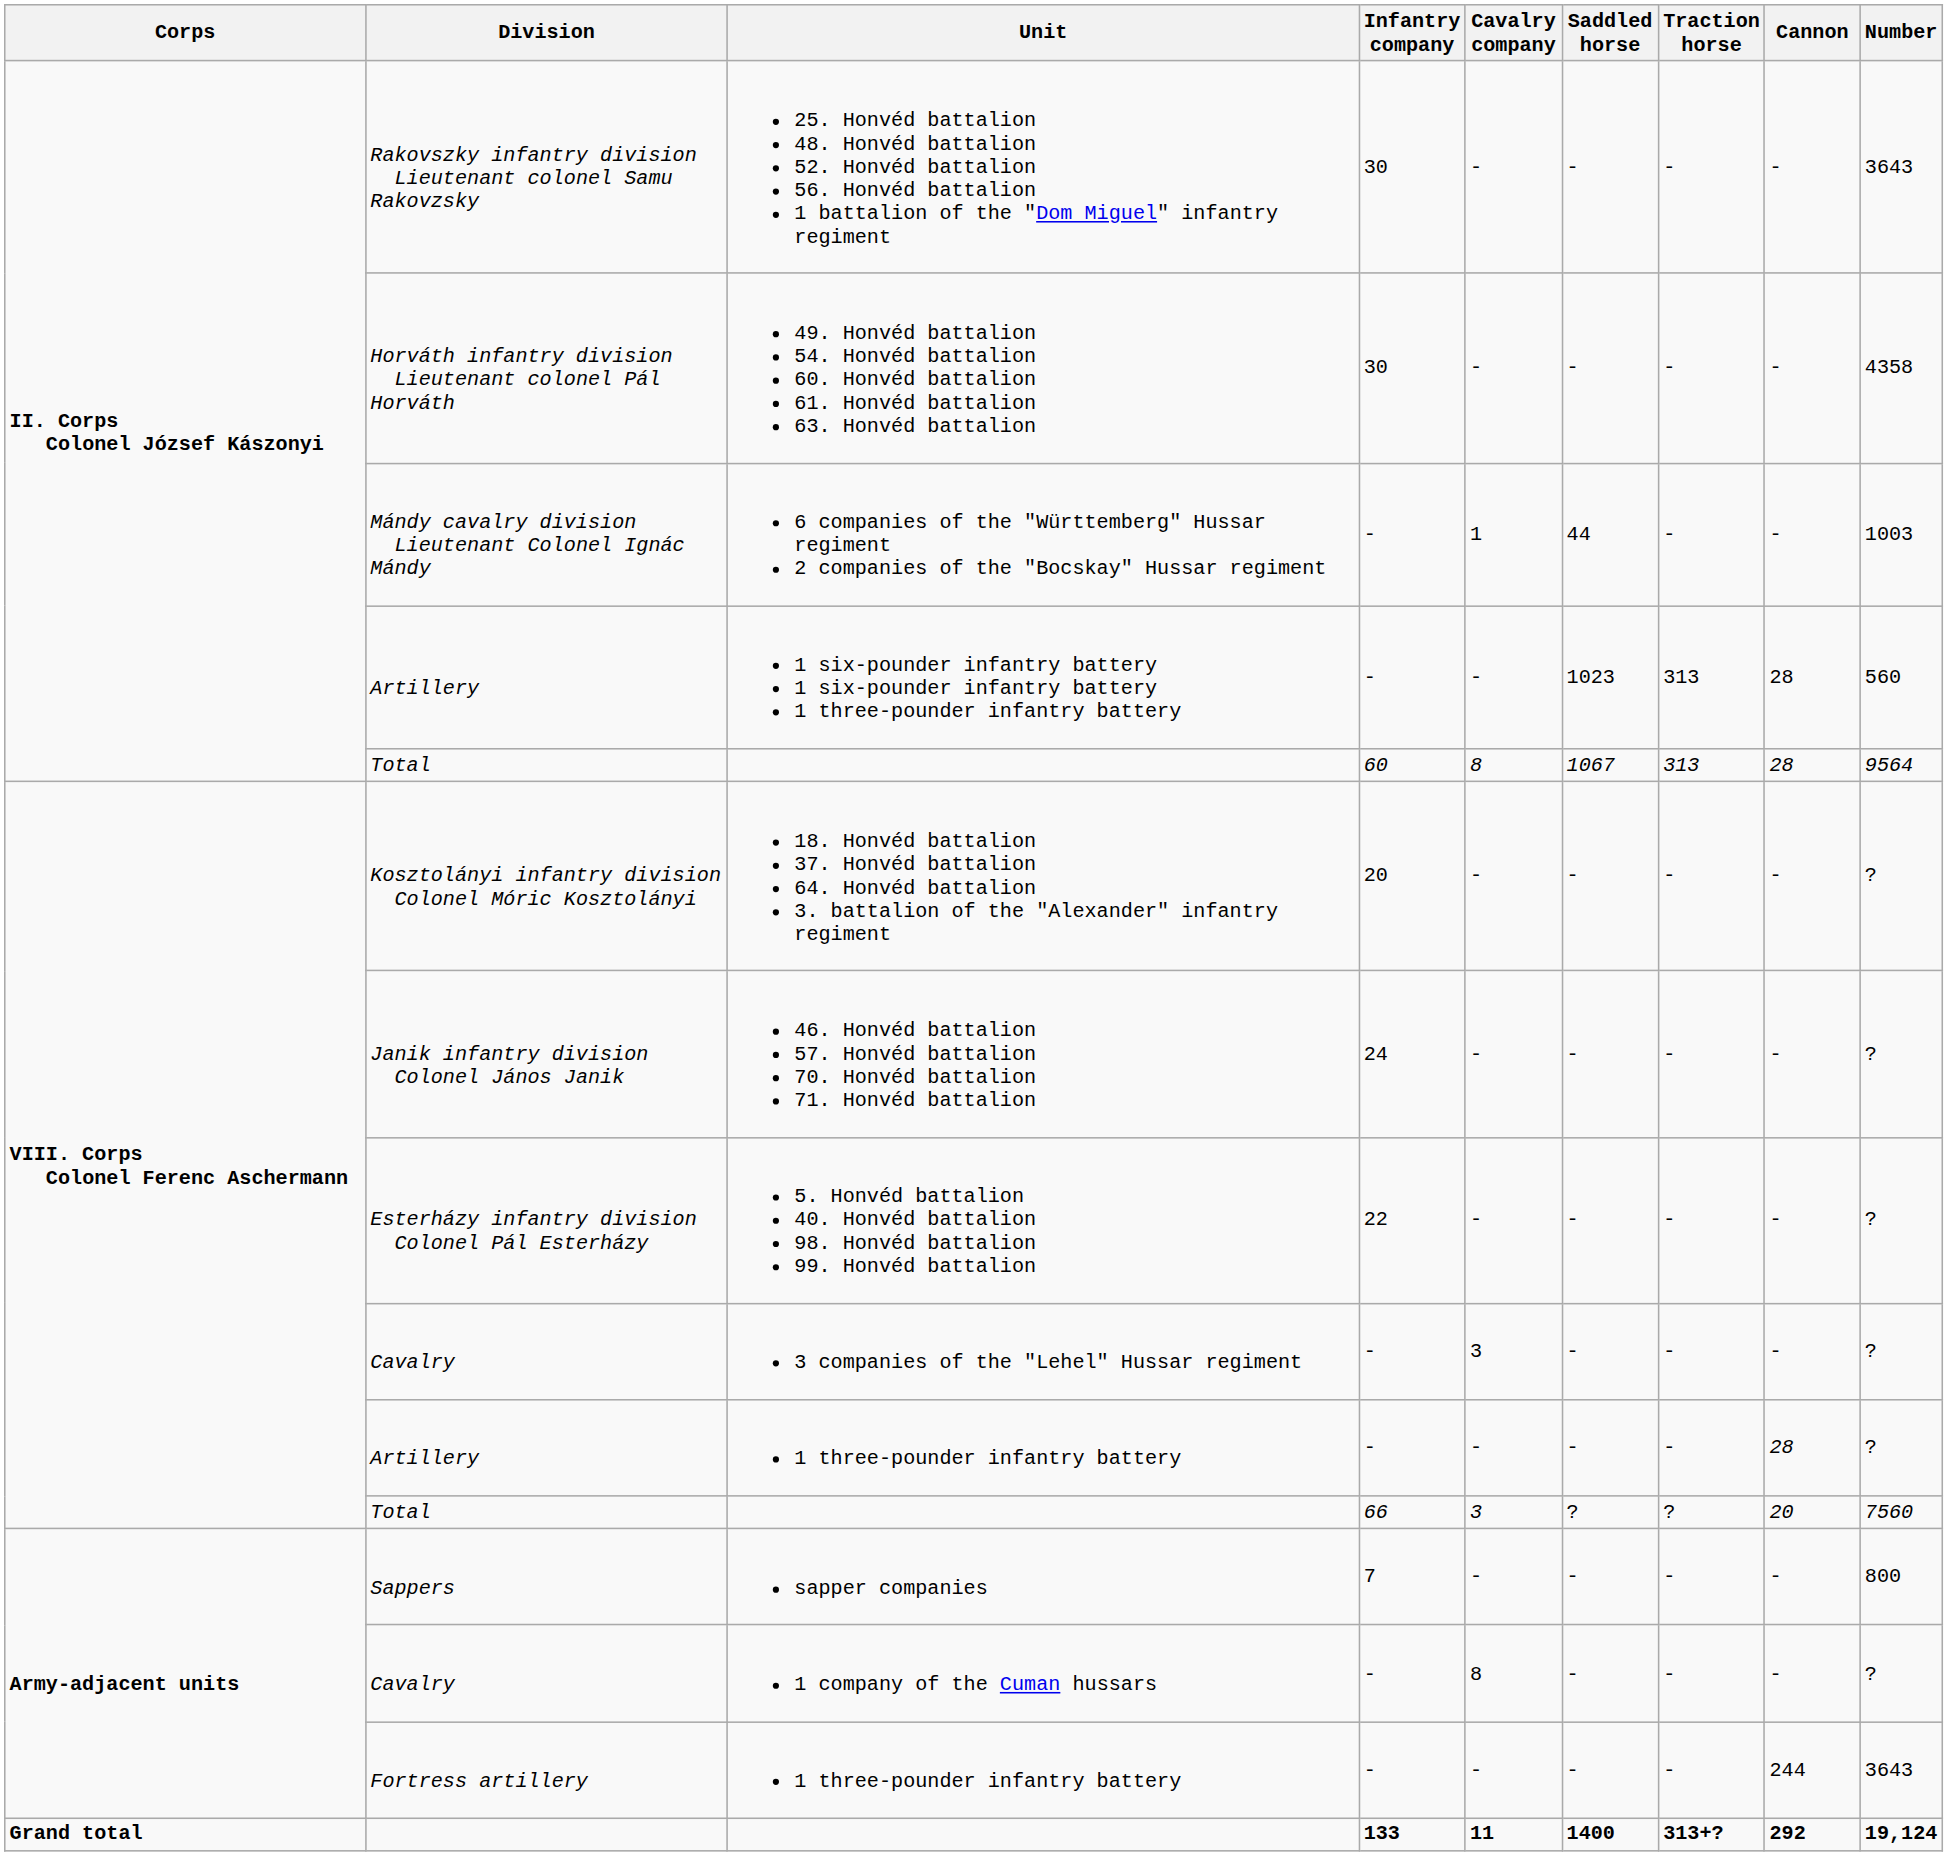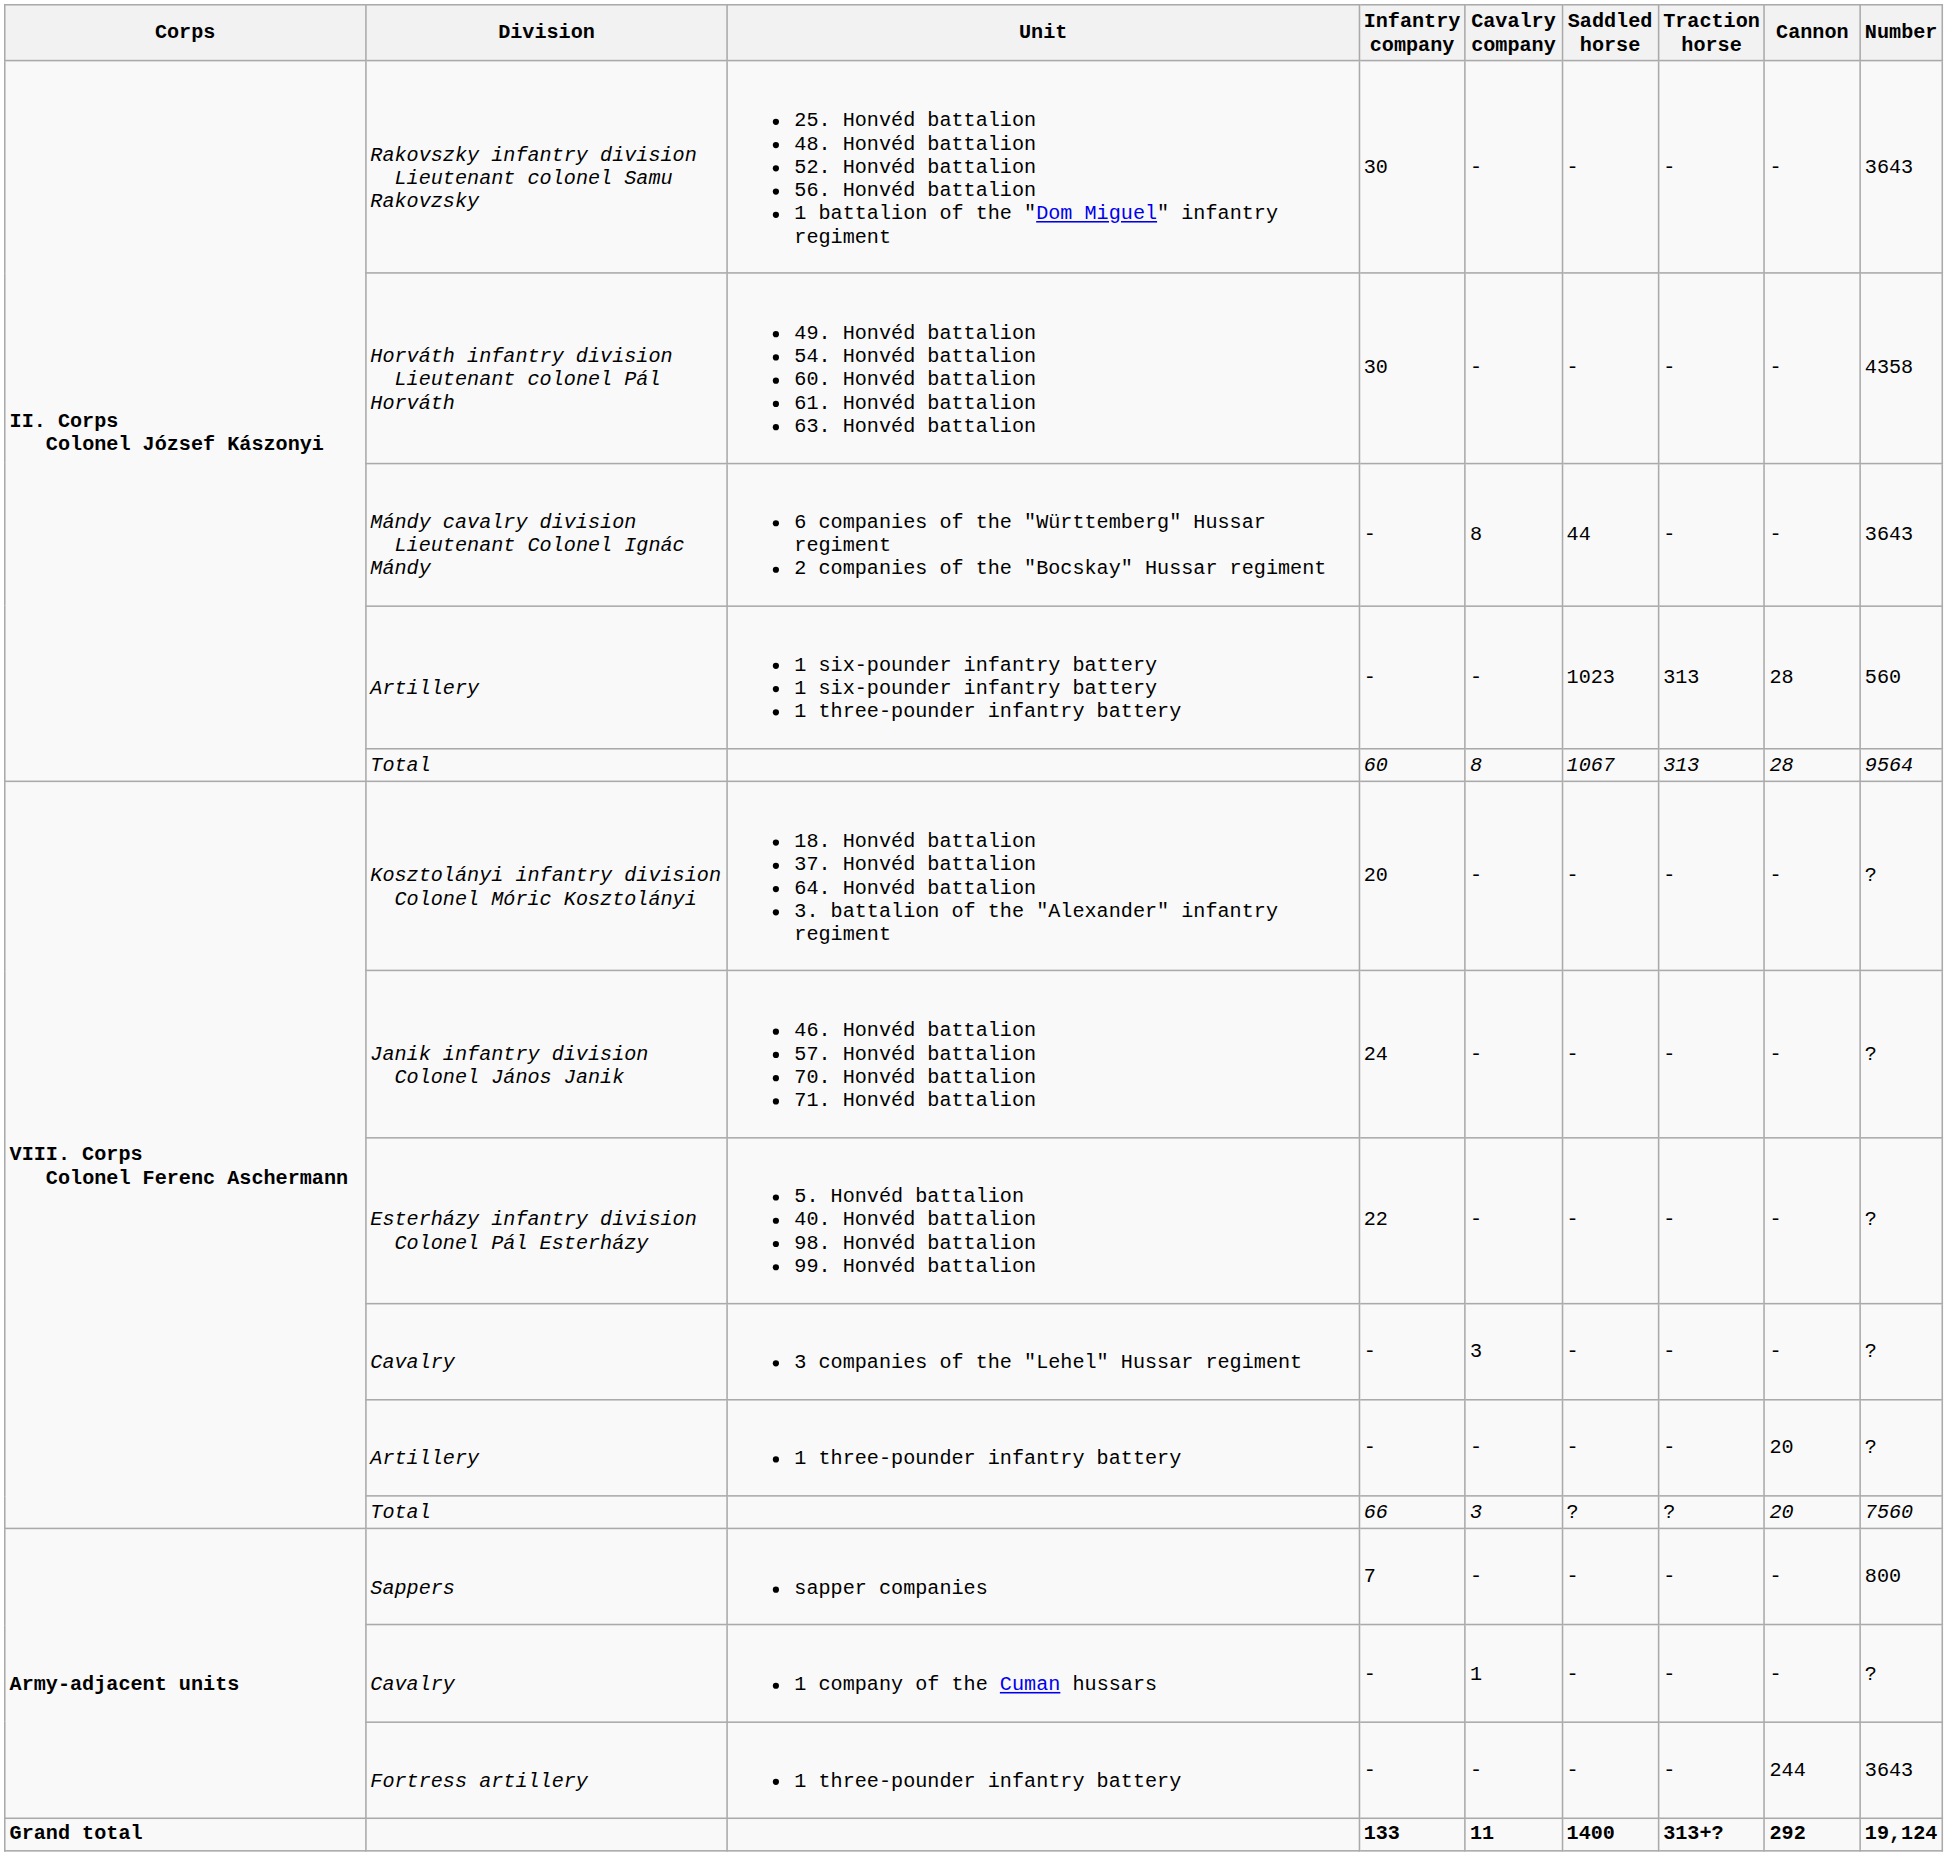(1476, 534) 1 -> (1476, 534) 8
(1889, 534) 1003 -> (1889, 534) 3643
(1782, 1448) 28 -> (1782, 1448) 20
(1476, 1673) 8 -> (1476, 1673) 1
